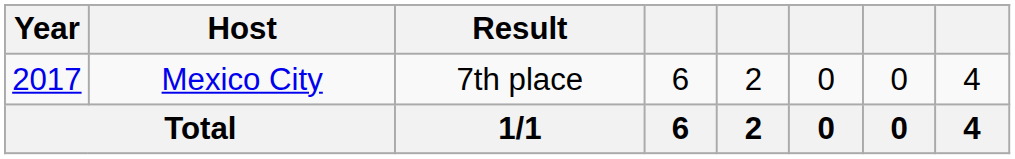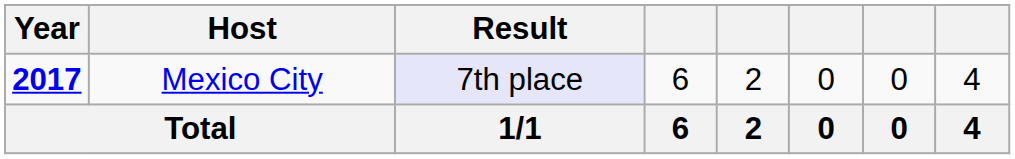(47, 78) normal -> (47, 78) bold
(520, 78) no background -> (520, 78) lavender background
